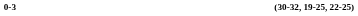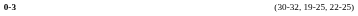(314, 6) bold -> (314, 6) normal
